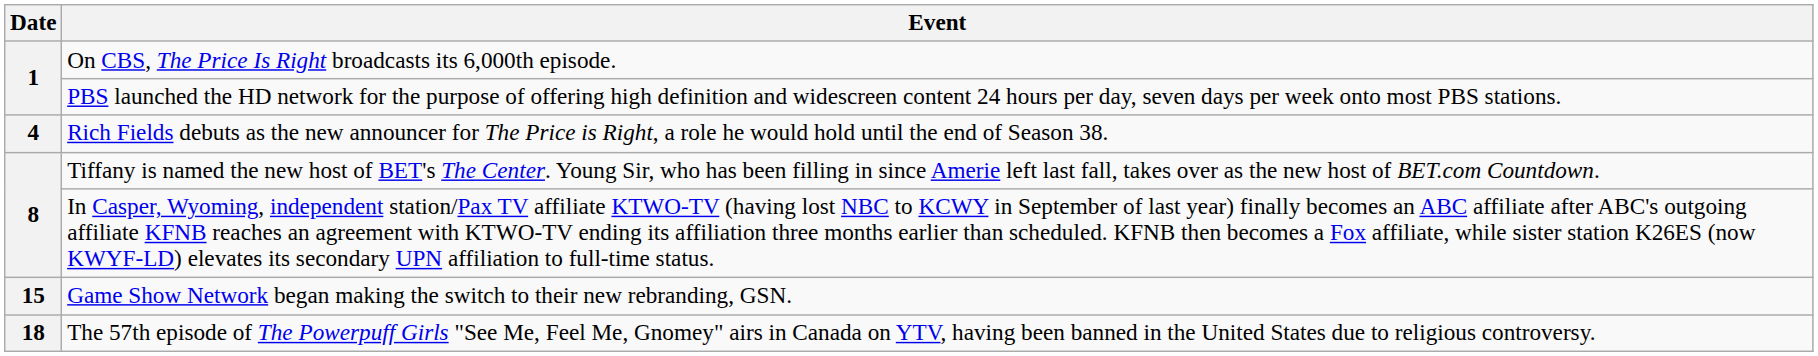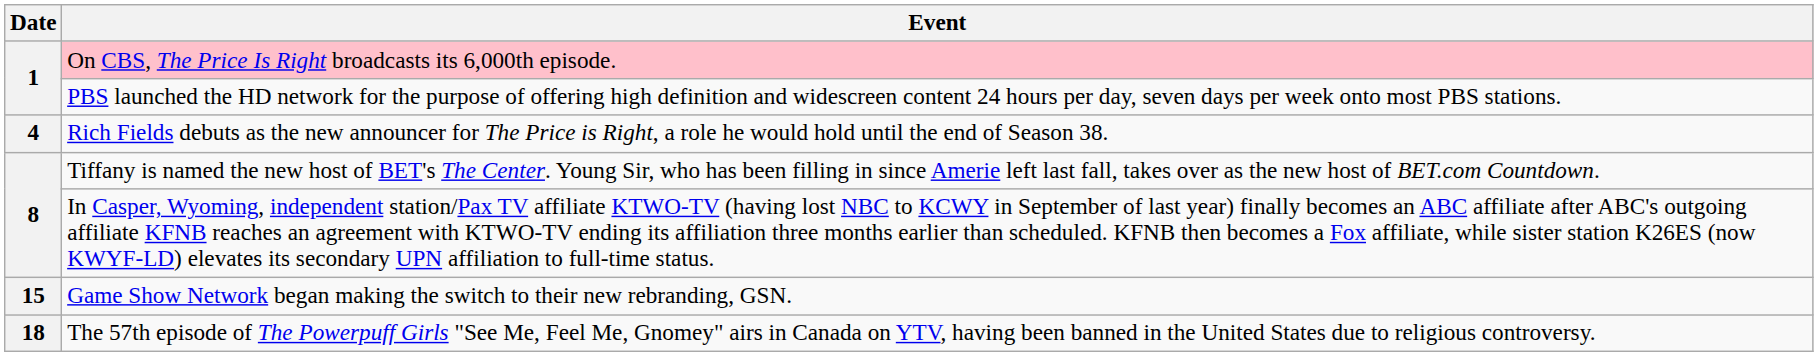(342, 59) no background -> (342, 59) pink background
